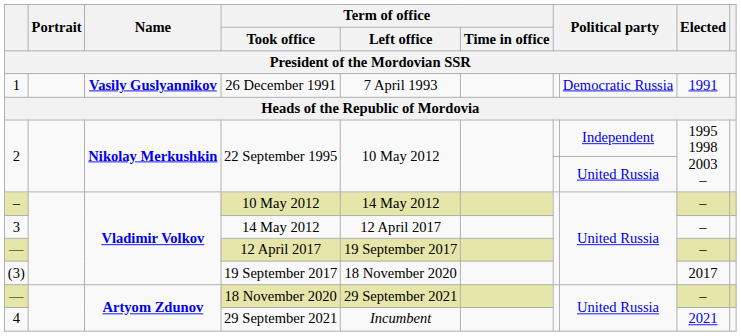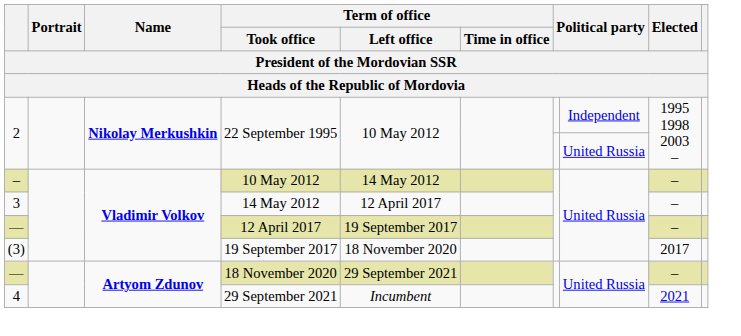- row: (16, 85)
